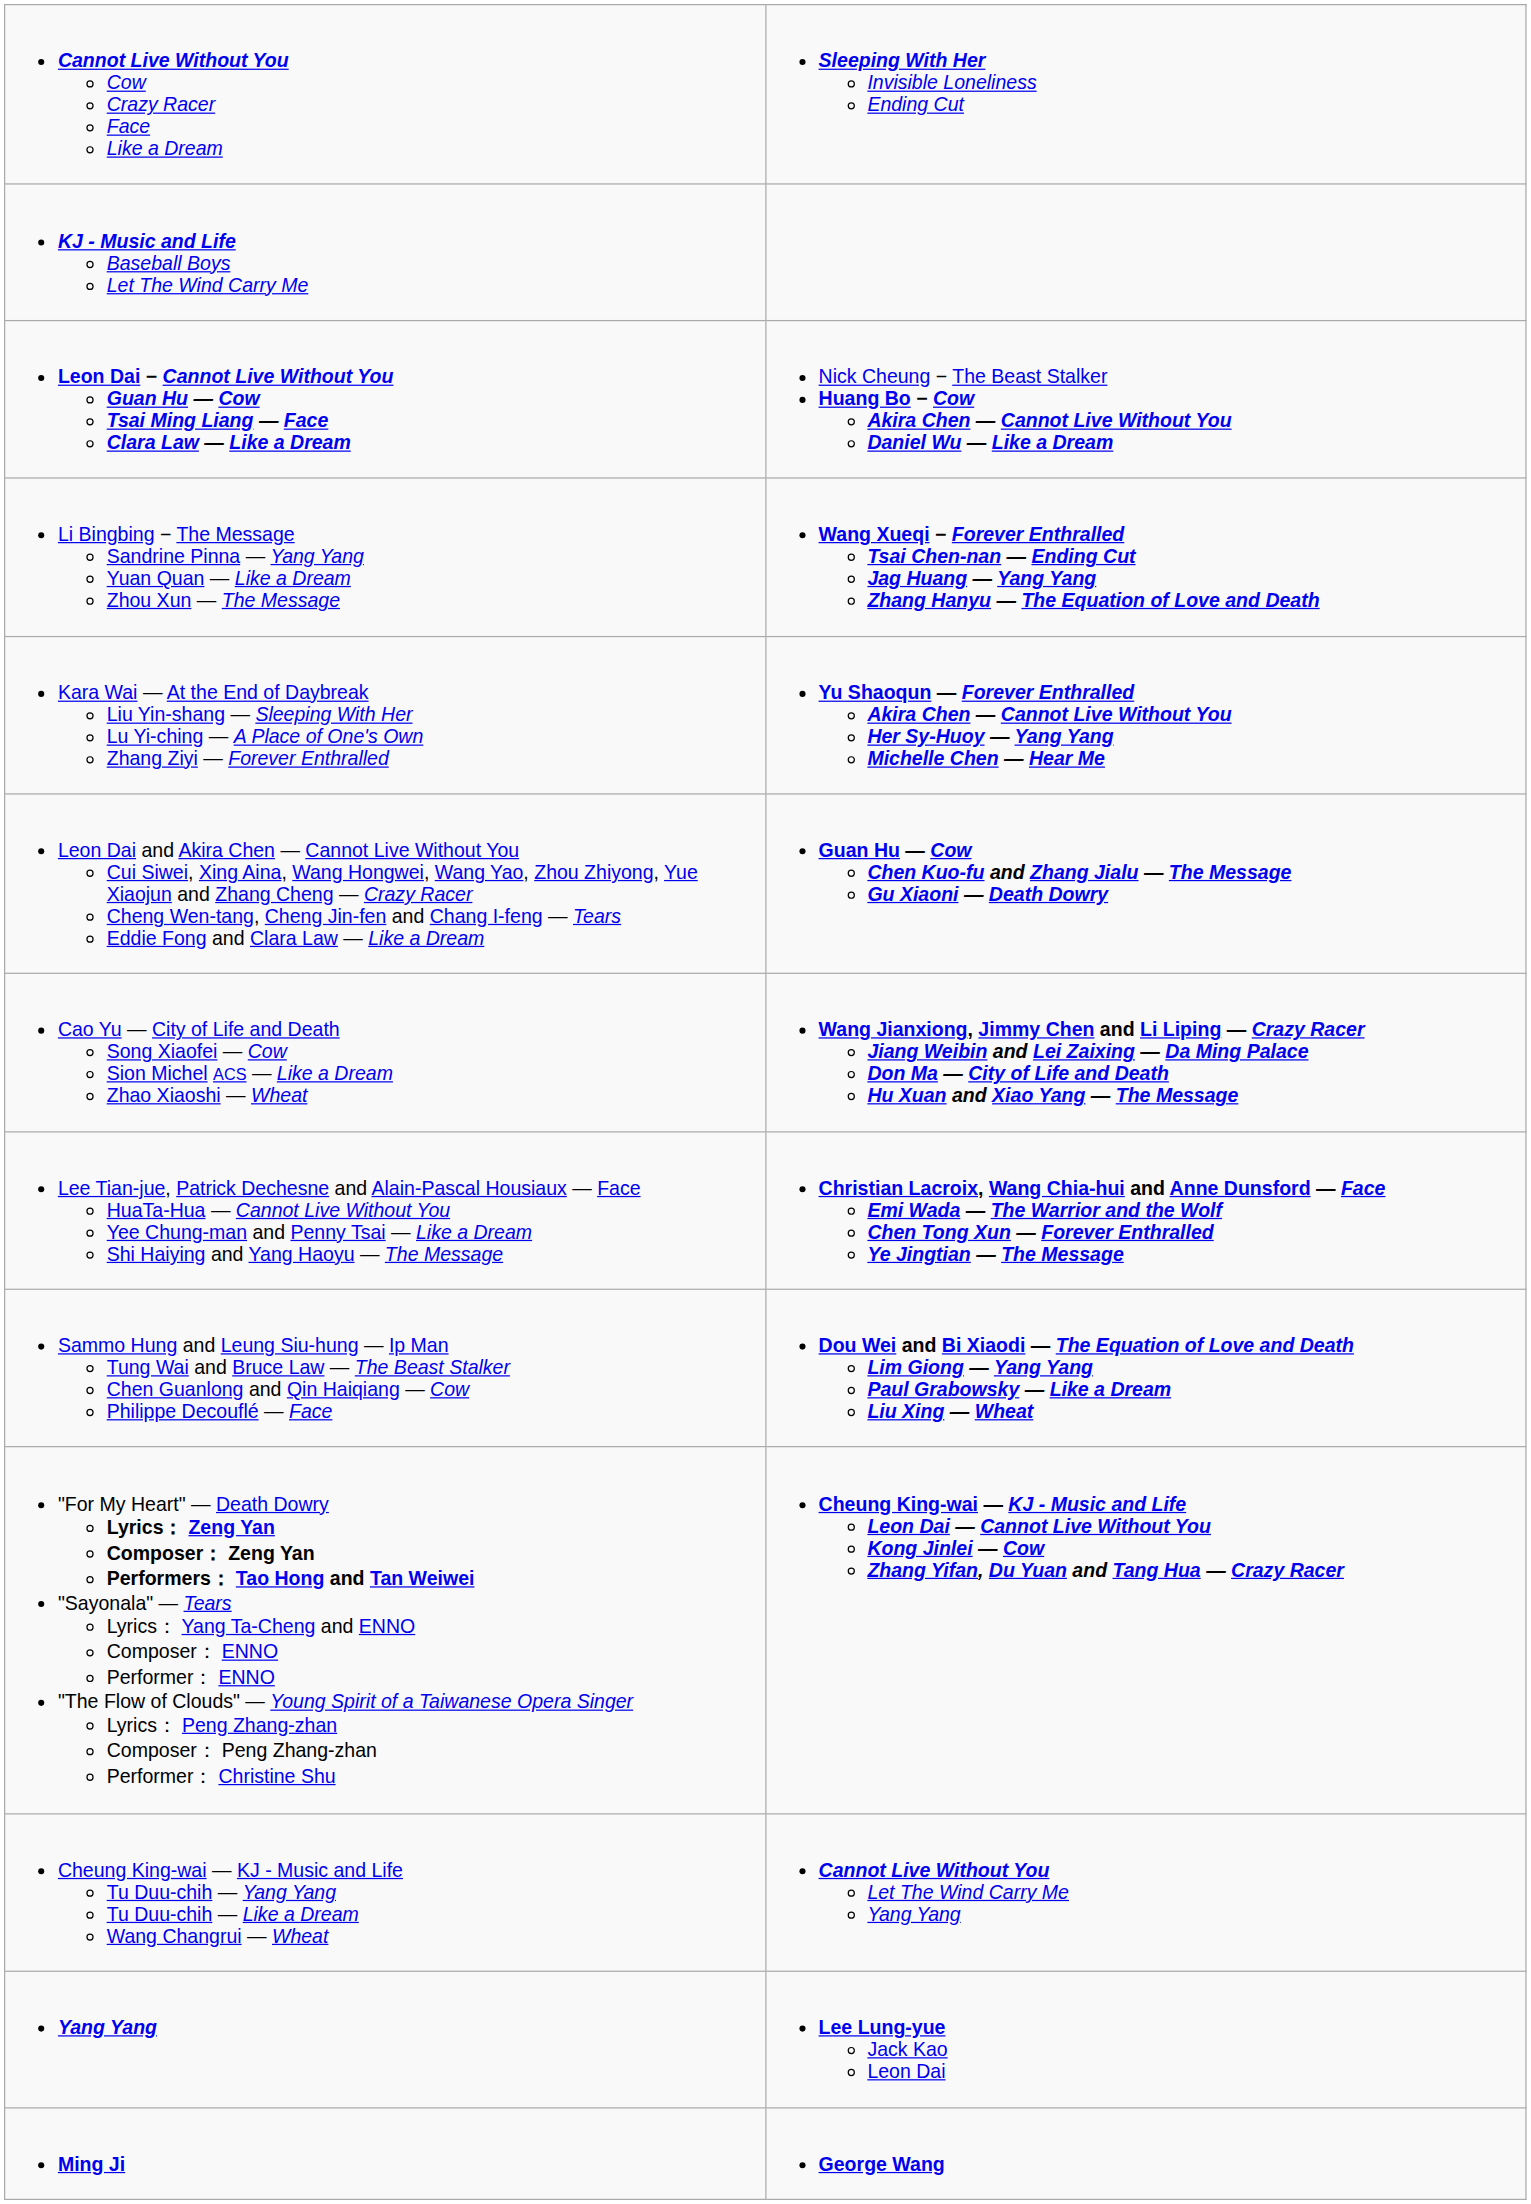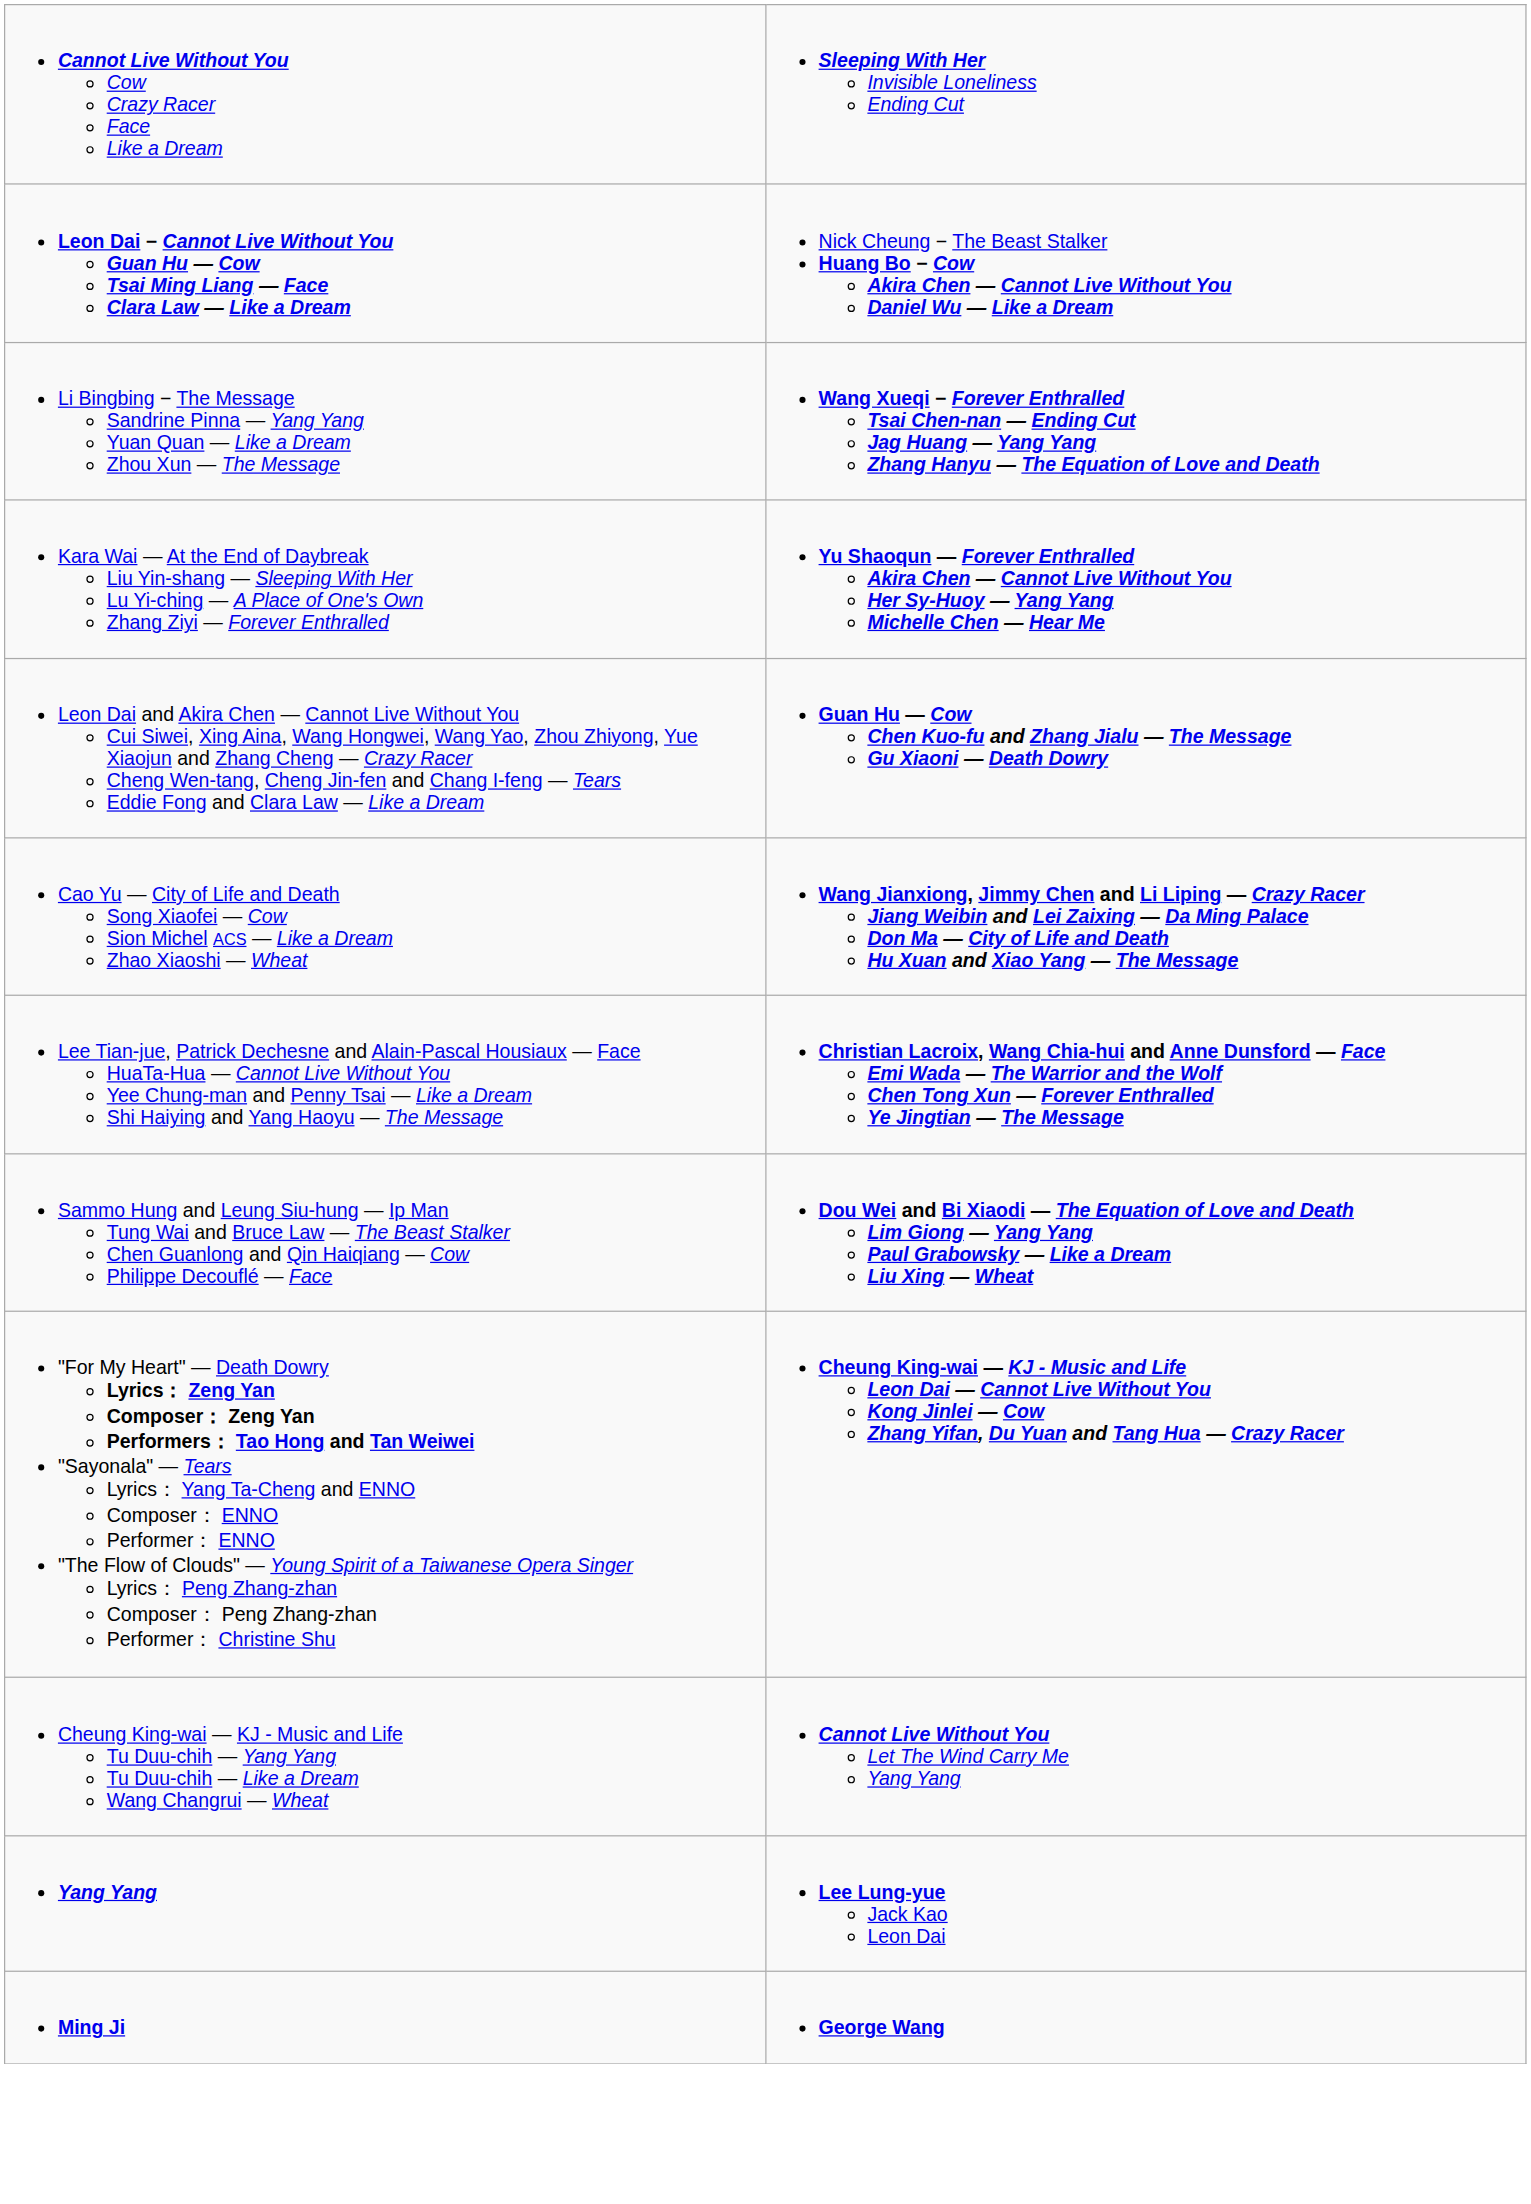- row: (385, 263)
